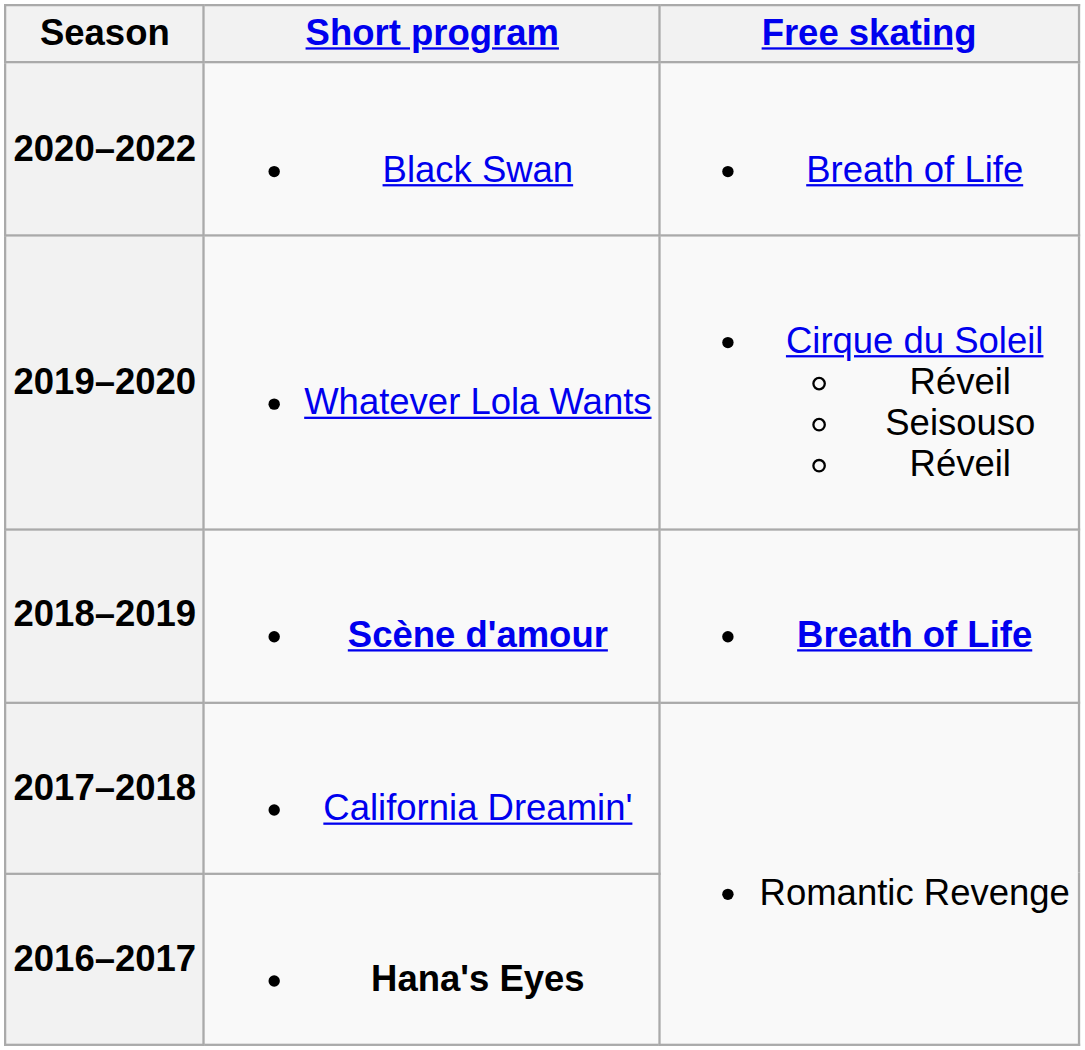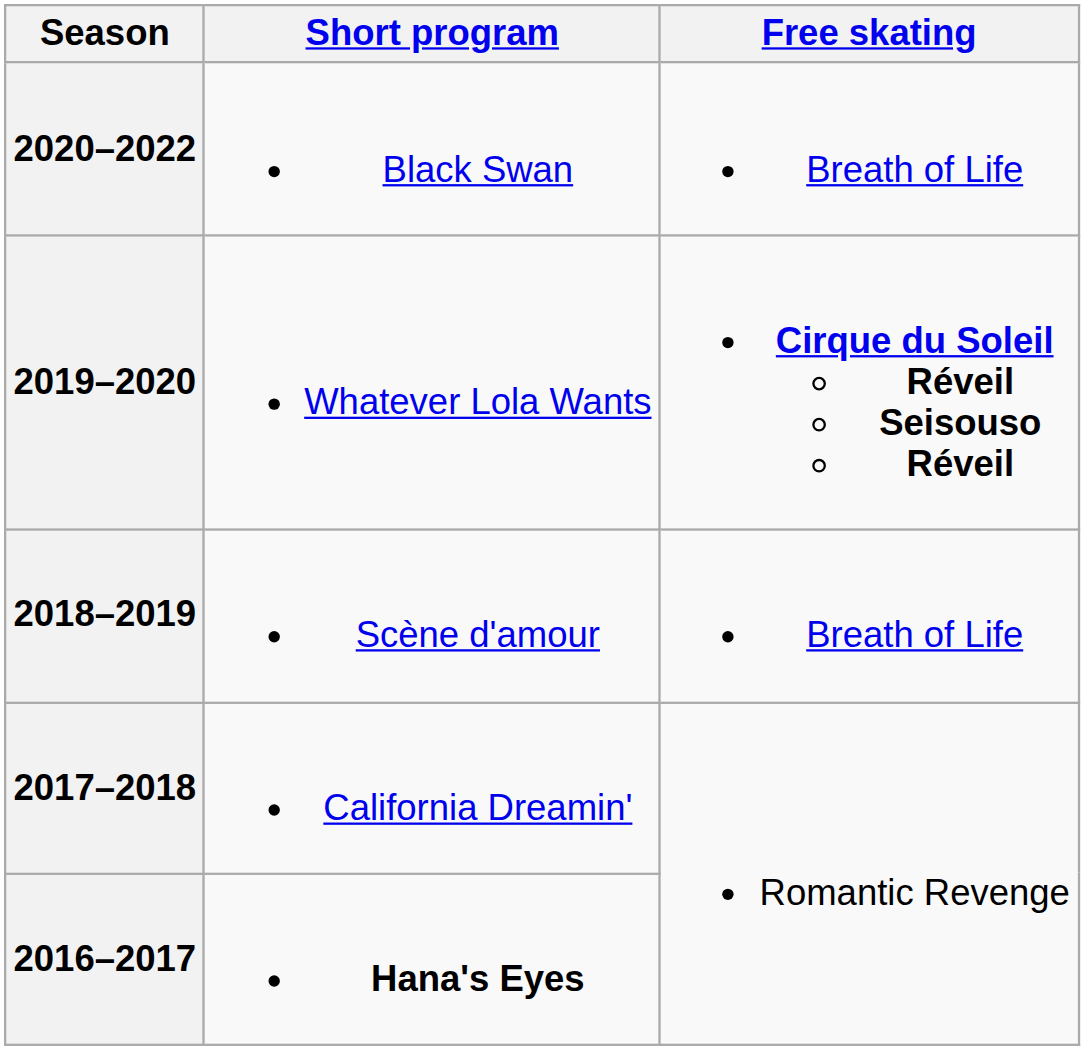(869, 403) normal -> (869, 403) bold
(432, 636) bold -> (432, 636) normal
(869, 636) bold -> (869, 636) normal
